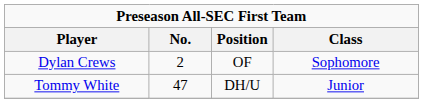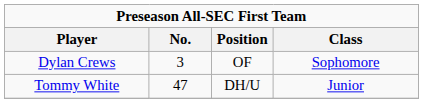(180, 62) 2 -> (180, 62) 3
